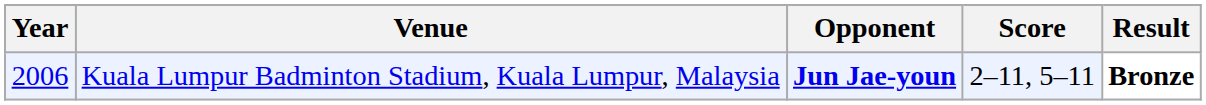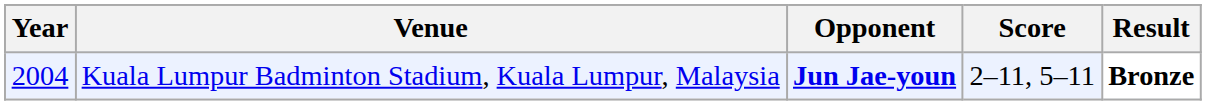(40, 75) 2006 -> (40, 75) 2004
